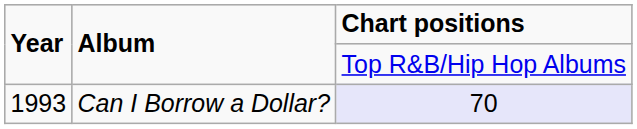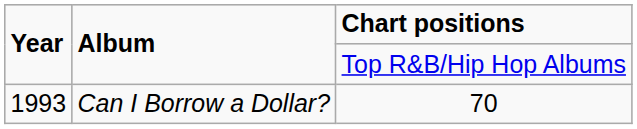(484, 103) lavender background -> (484, 103) no background
